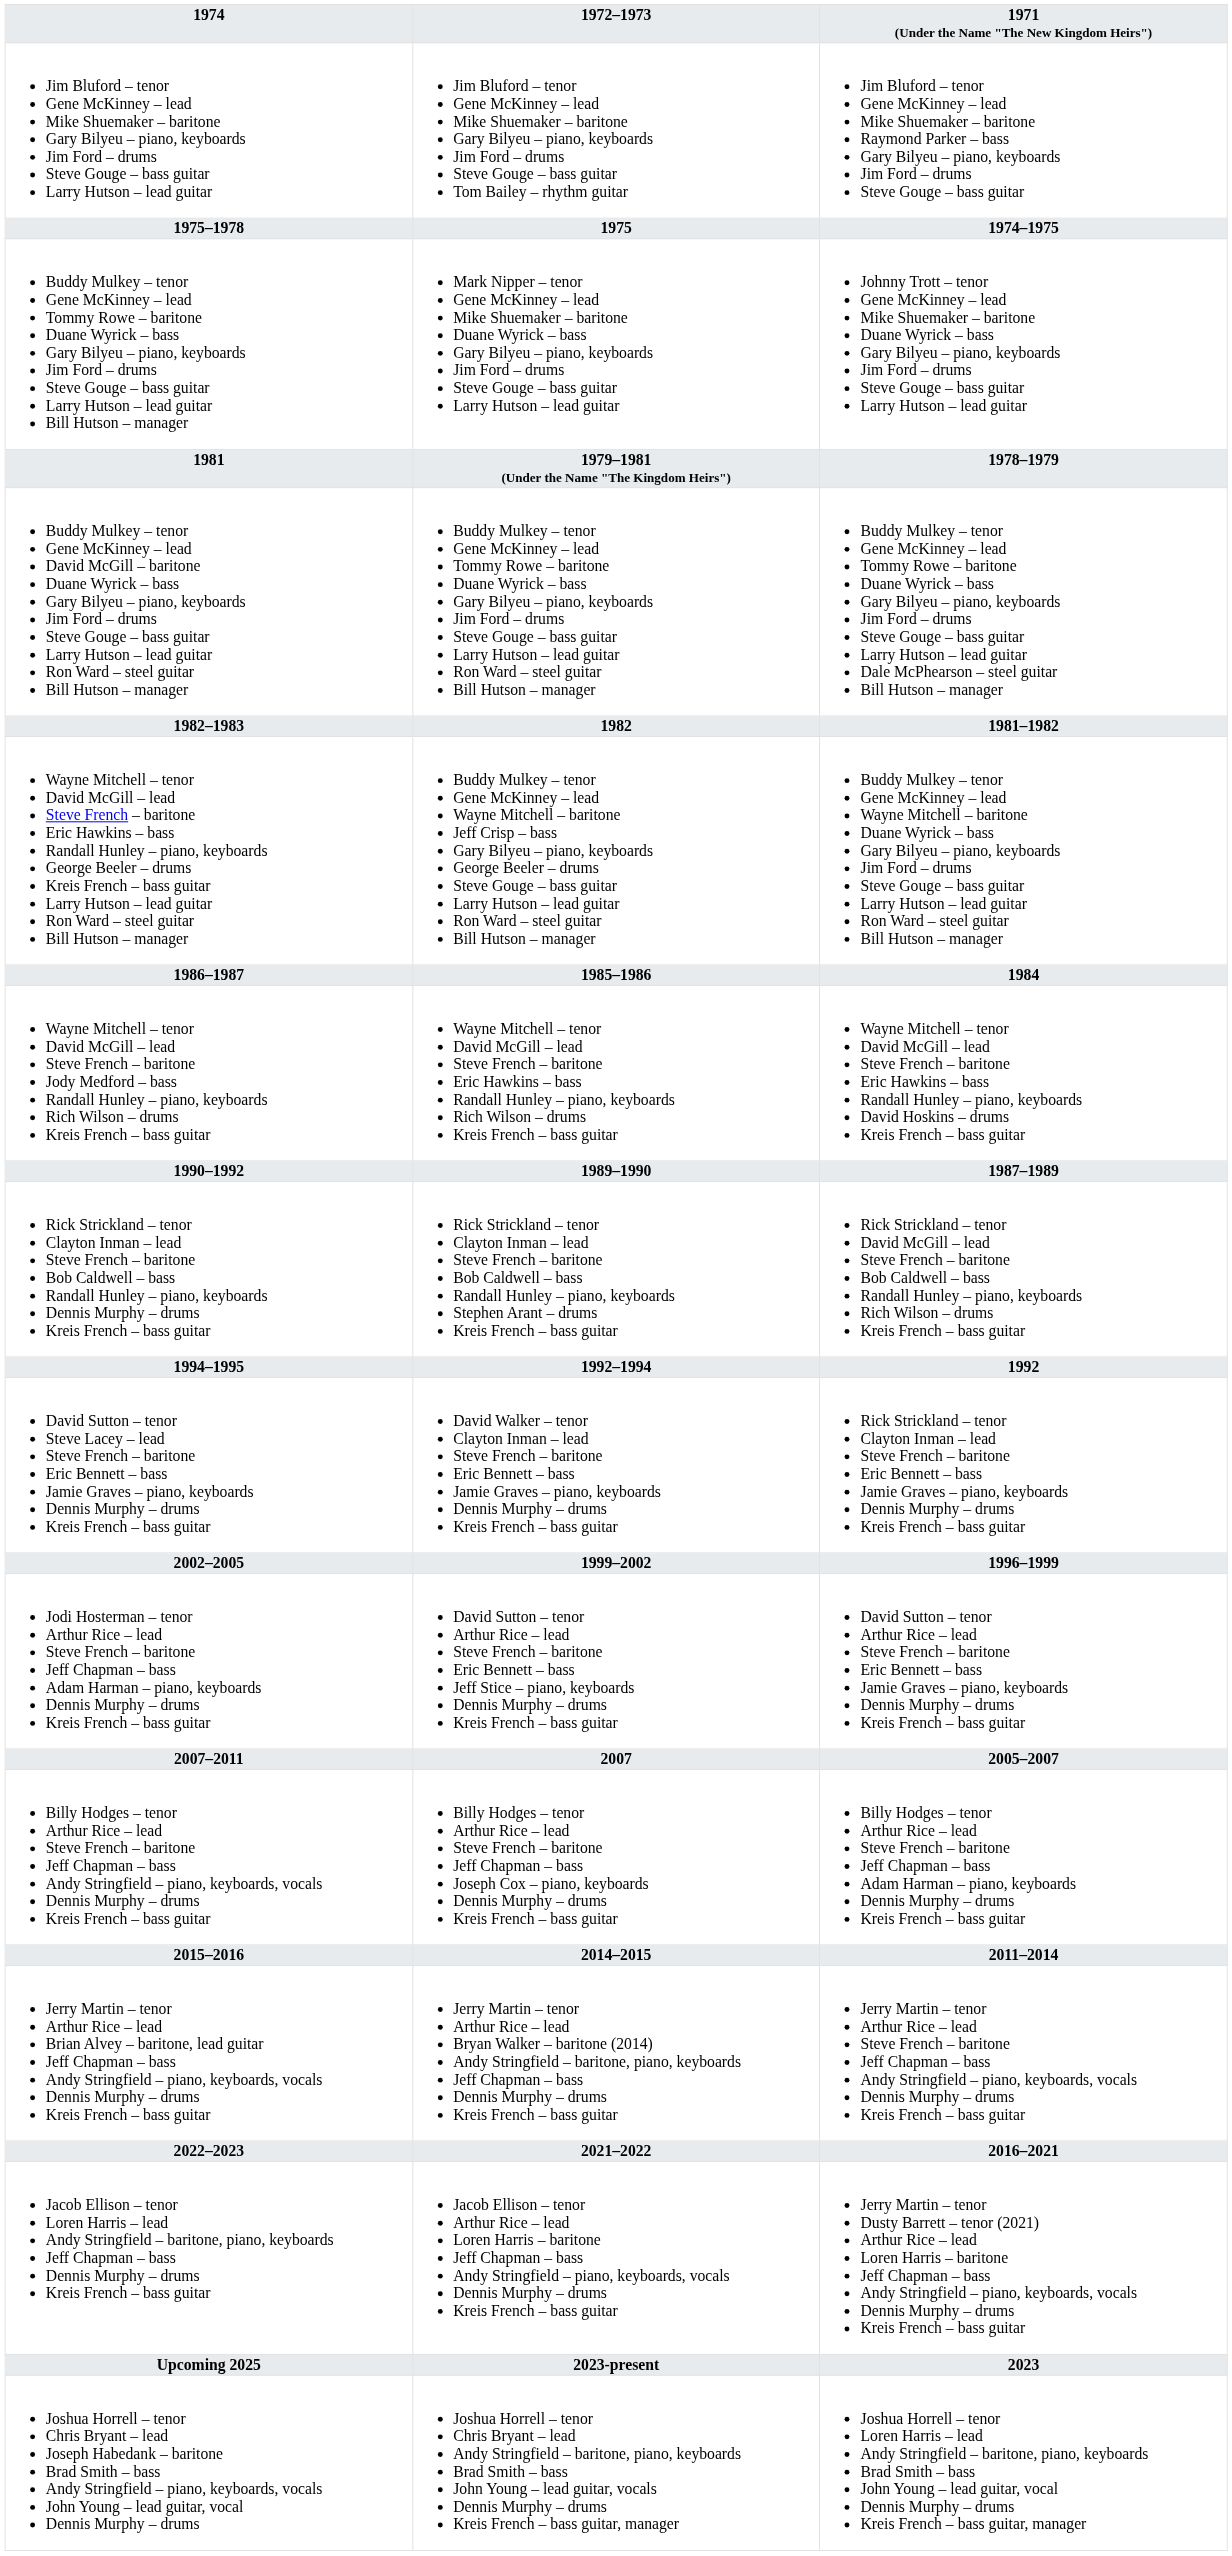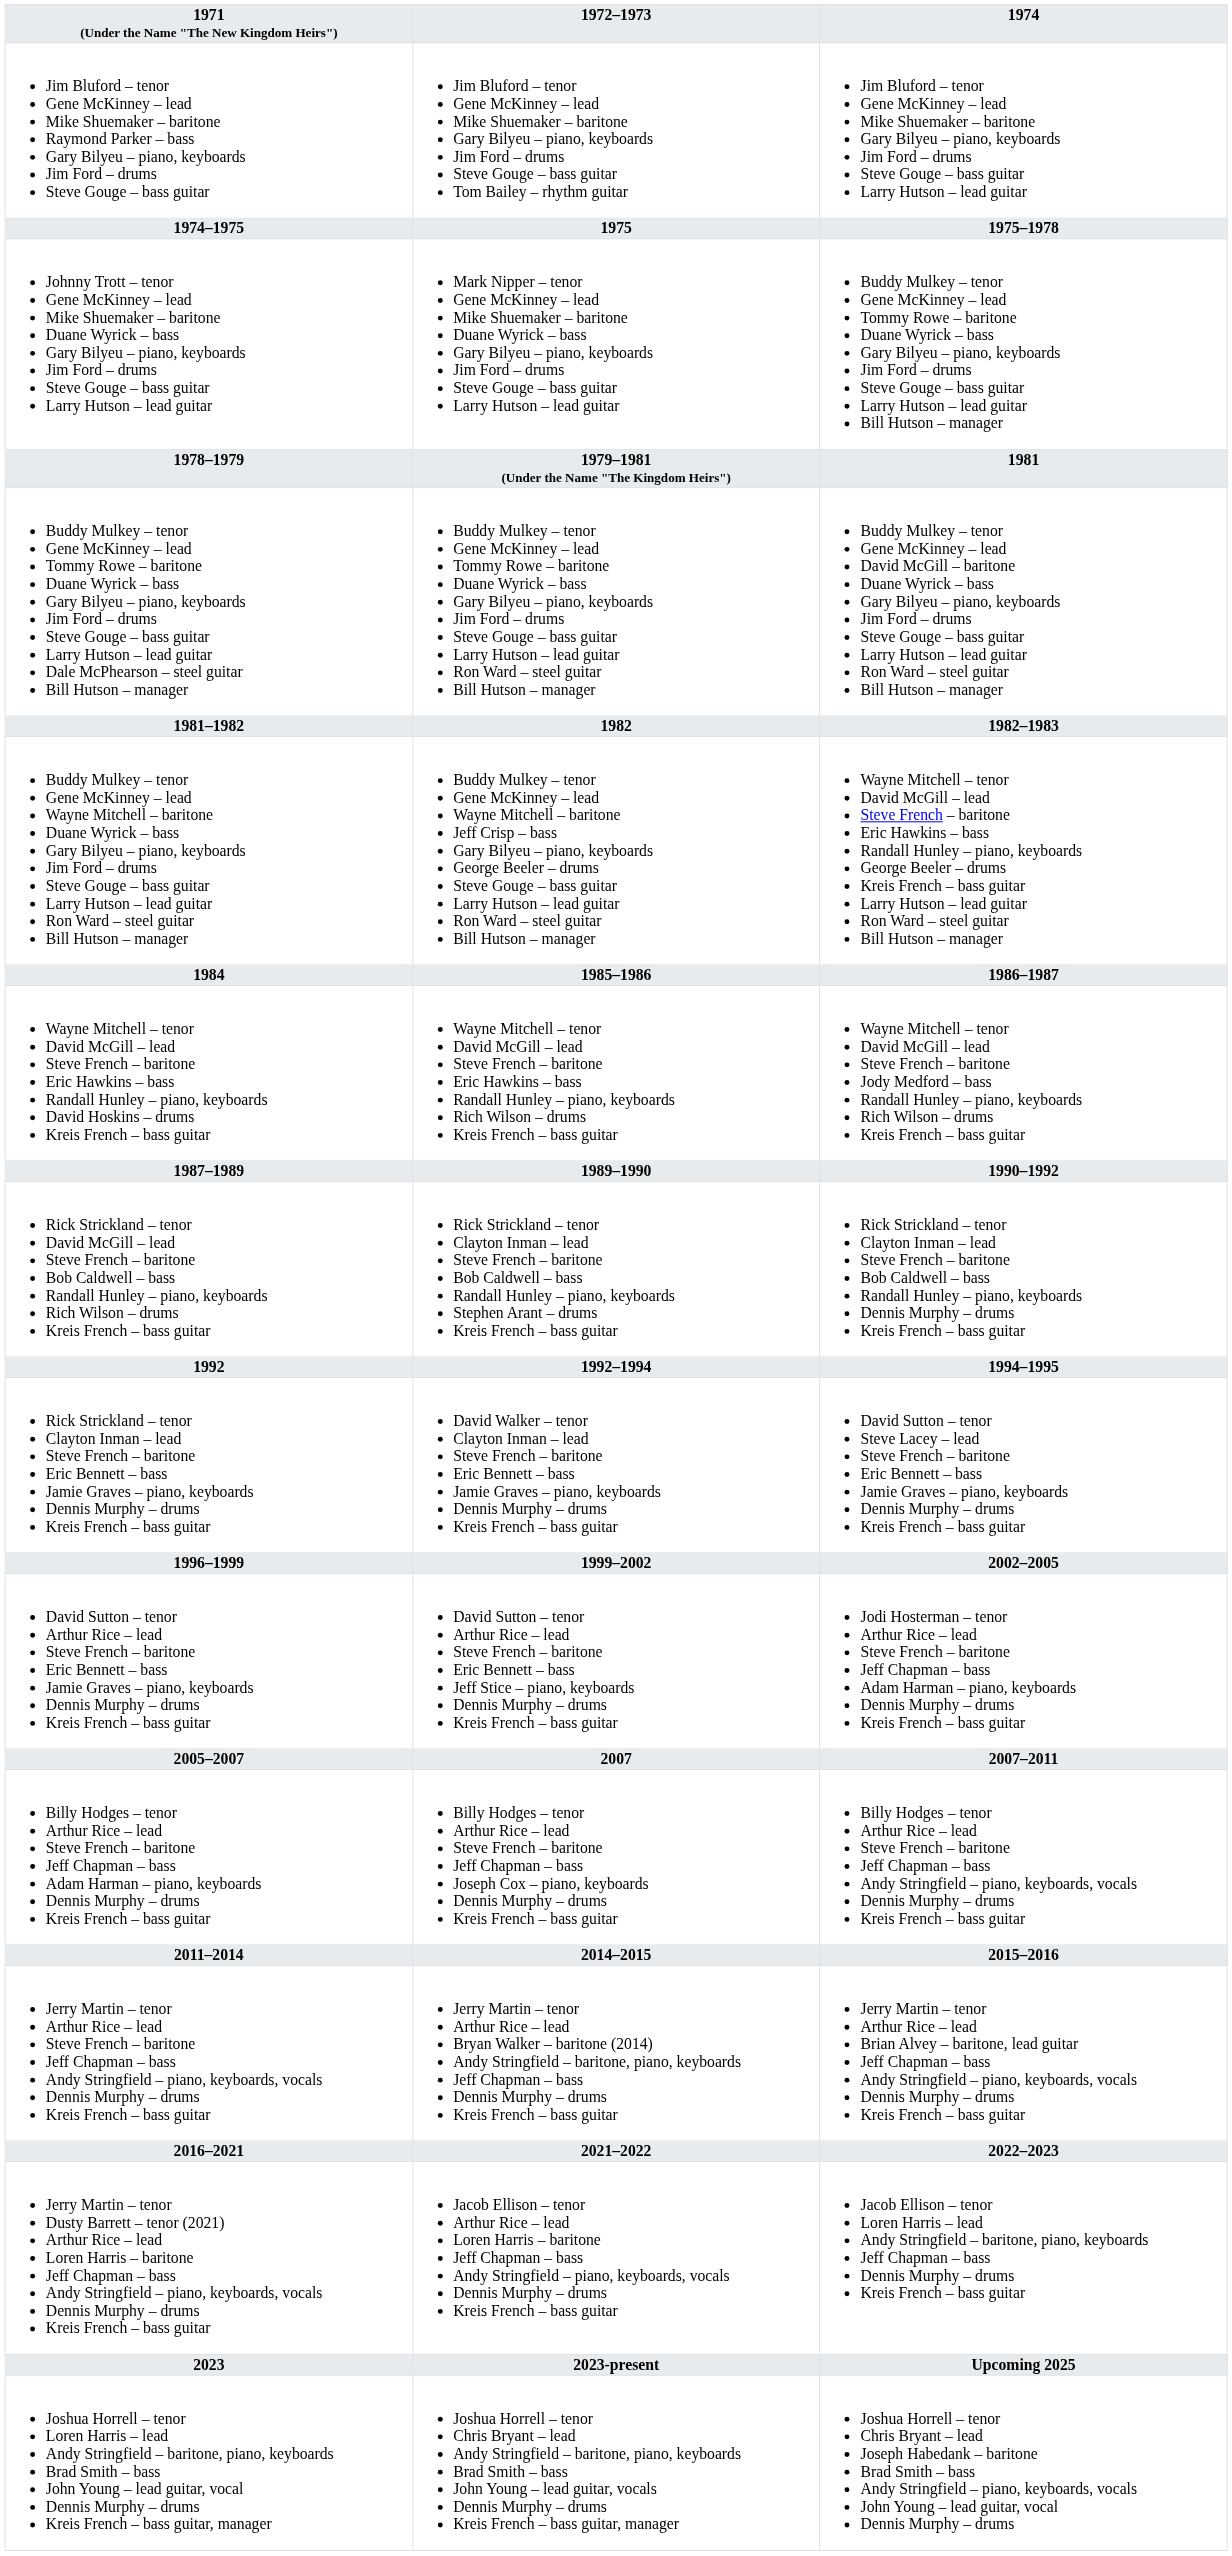columns swapped: (1024, 23) <-> (209, 14)
